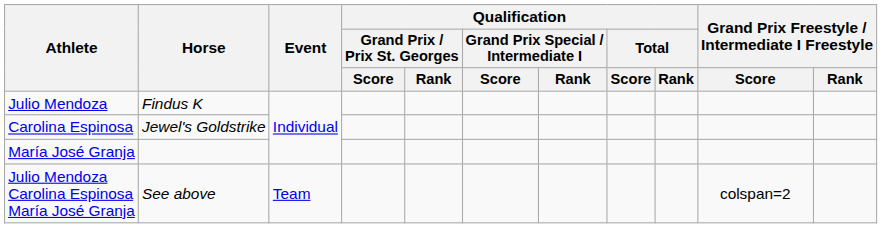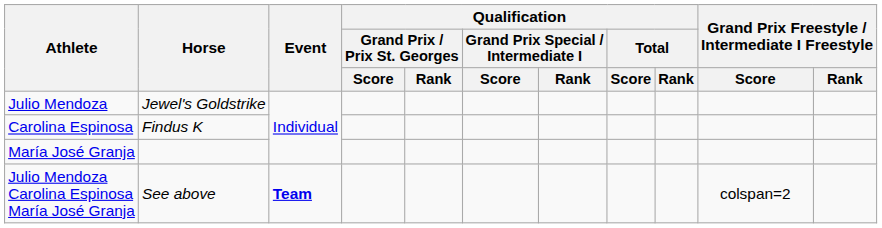(172, 103) Findus K -> (204, 103) Jewel's Goldstrike
(204, 128) Jewel's Goldstrike -> (172, 128) Findus K
(292, 194) normal -> (292, 194) bold
